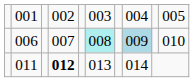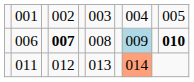(63, 40) normal -> (63, 40) bold
(100, 40) paleturquoise background -> (100, 40) no background
(174, 40) normal -> (174, 40) bold
(63, 64) bold -> (63, 64) normal
(137, 64) no background -> (137, 64) lightsalmon background
